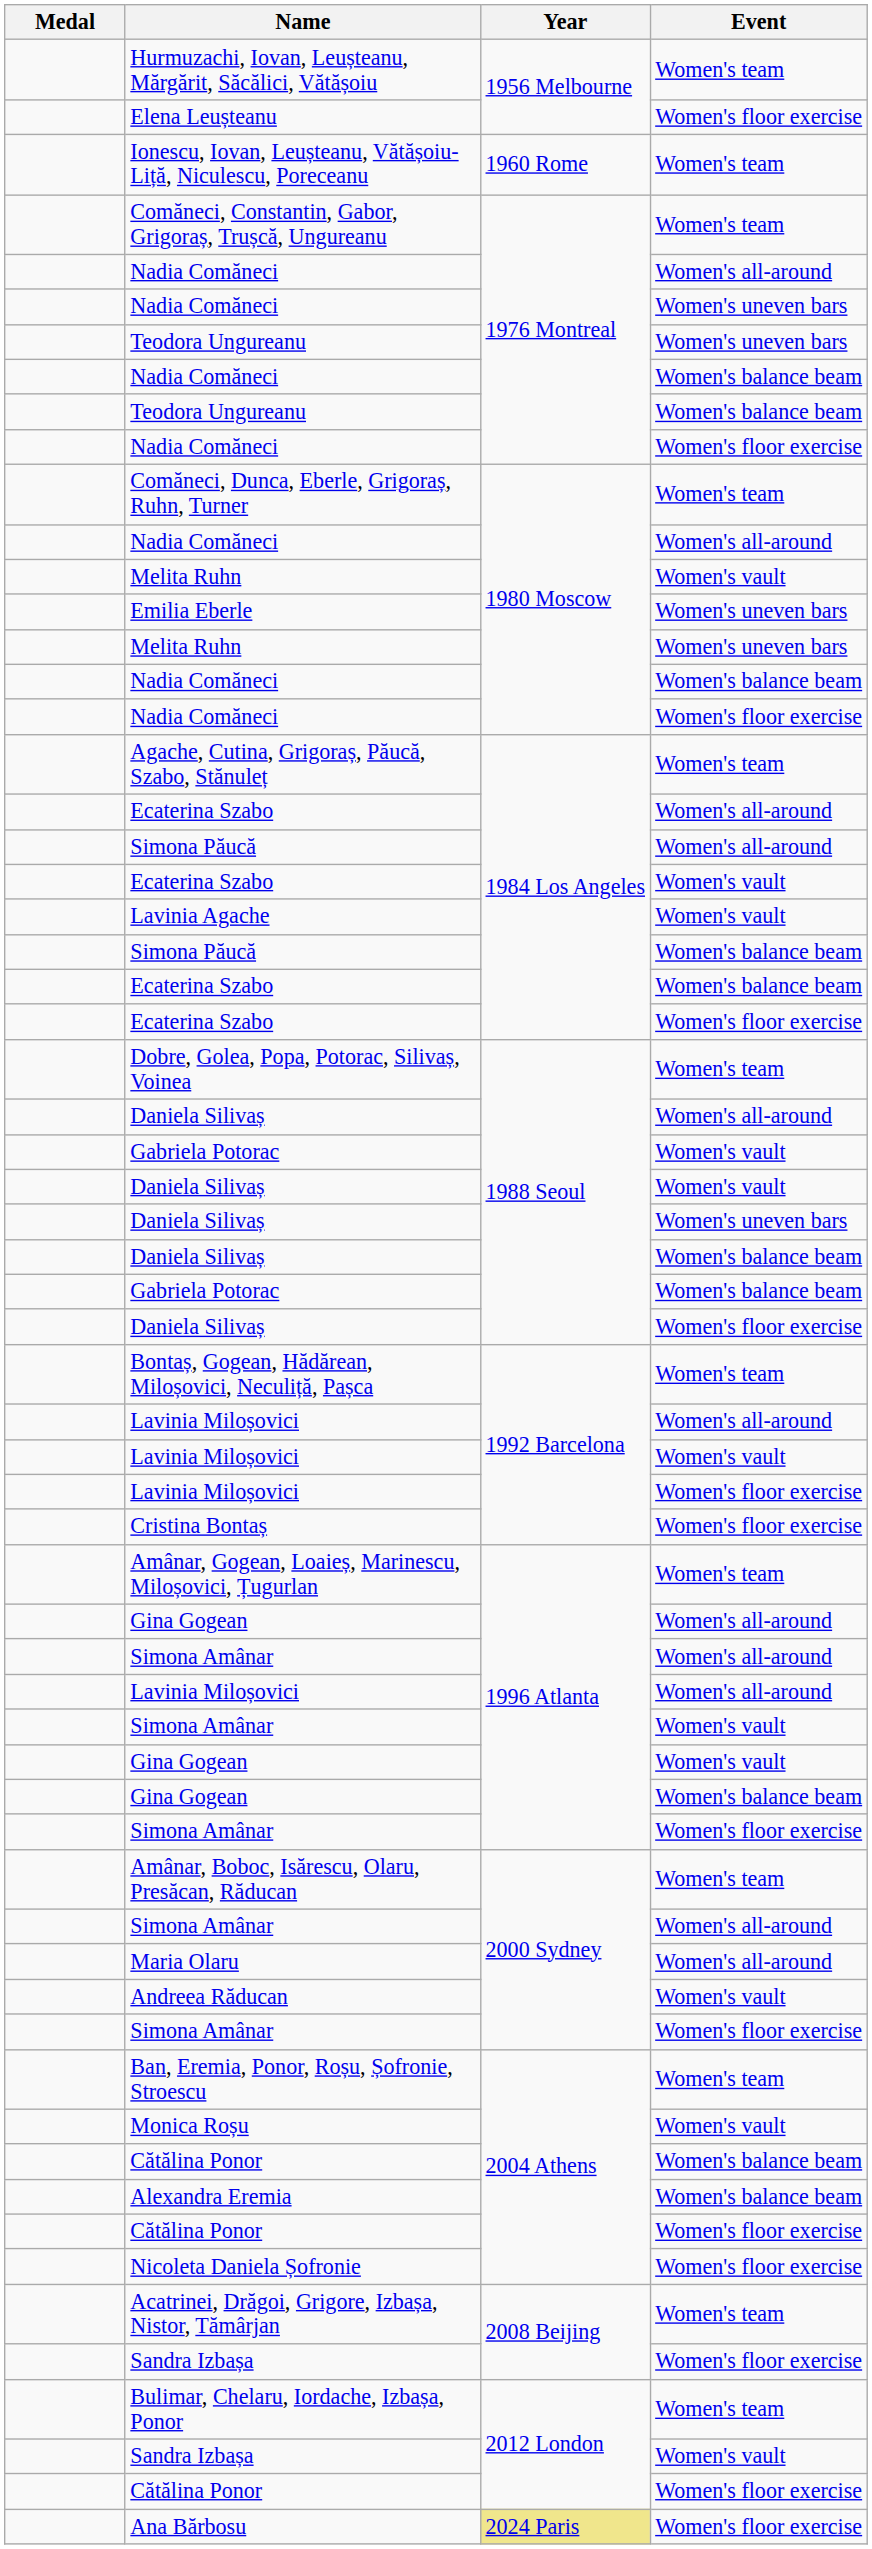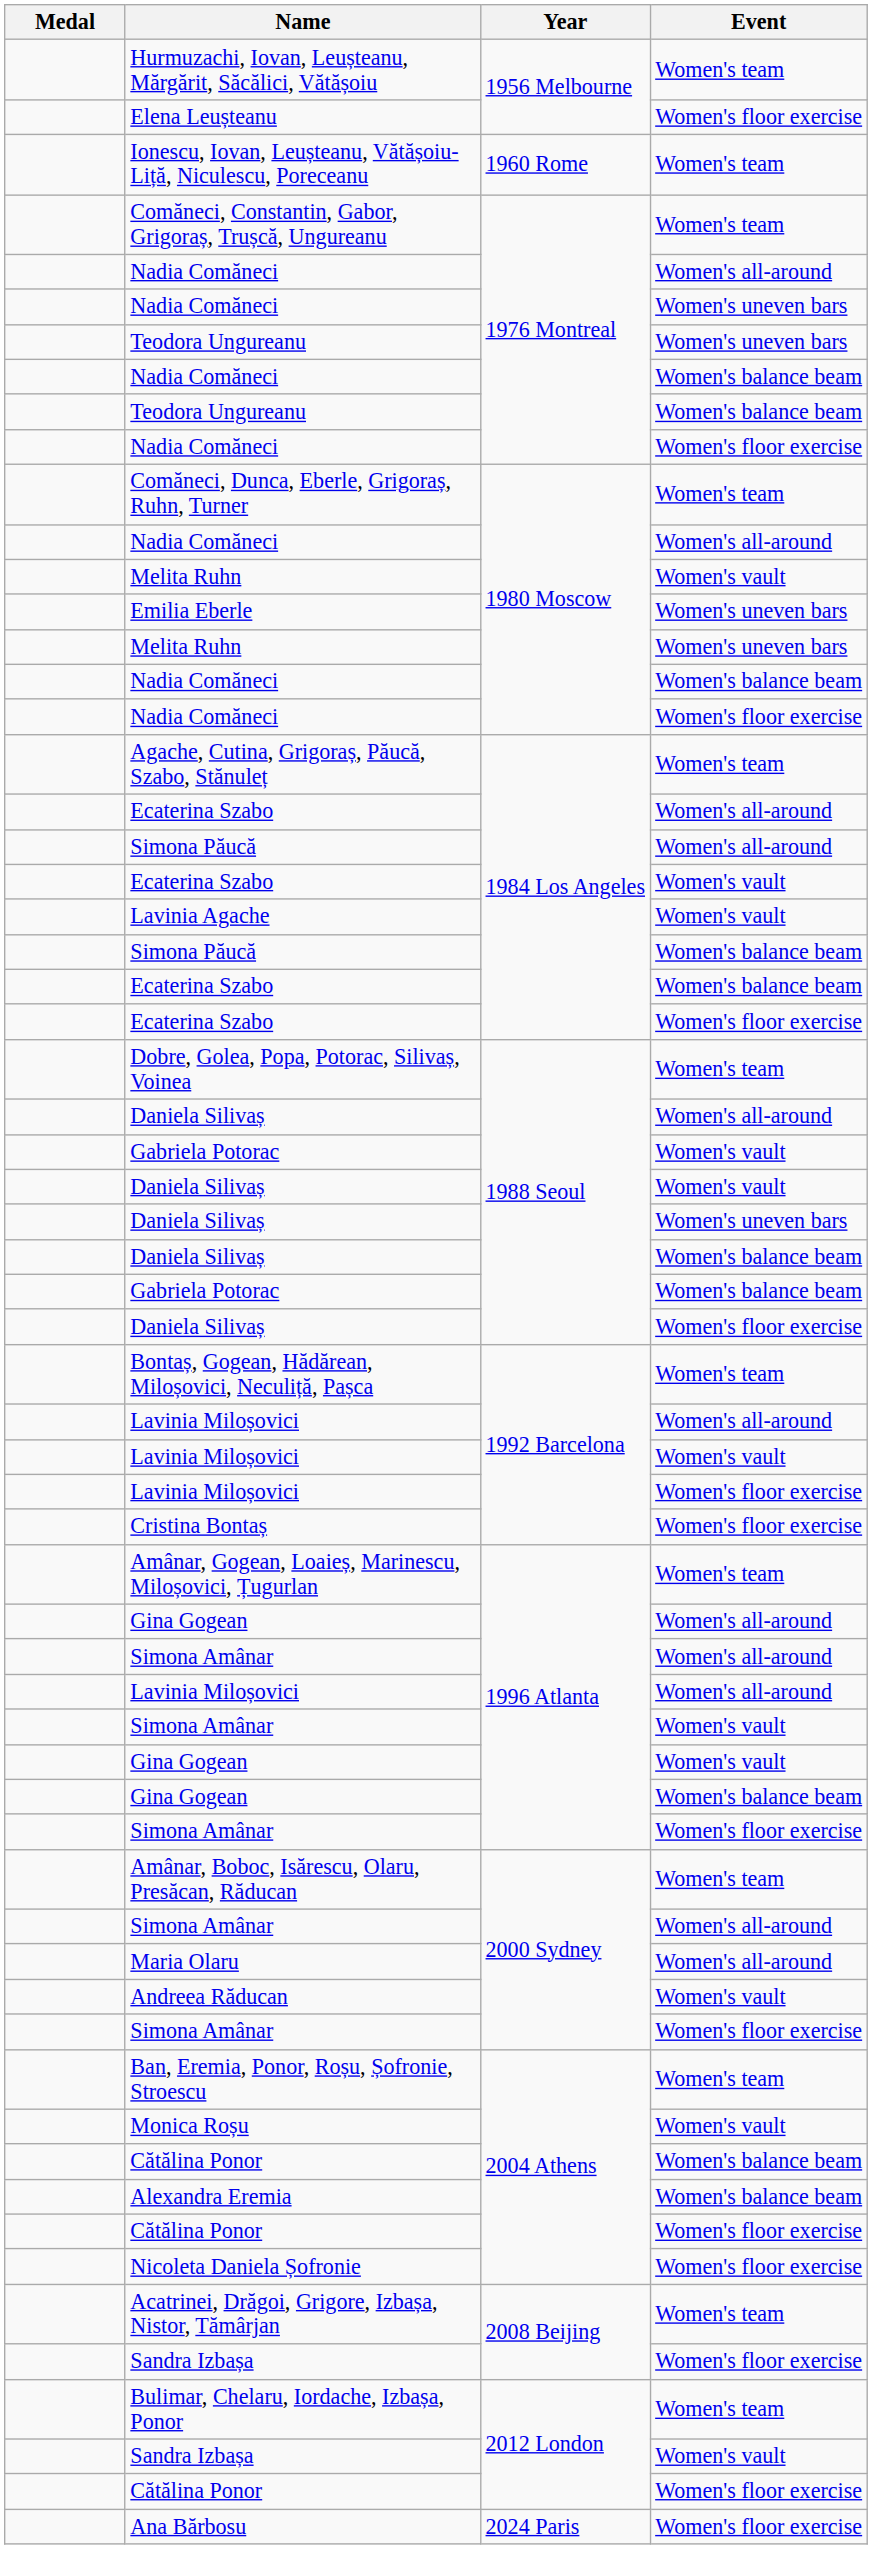(532, 2526) khaki background -> (532, 2526) no background
